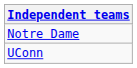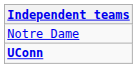(25, 53) normal -> (25, 53) bold
